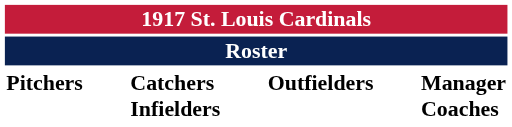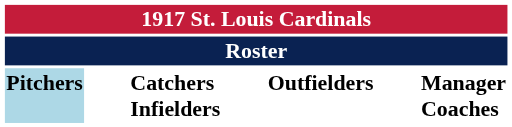(45, 82) no background -> (45, 82) lightblue background
